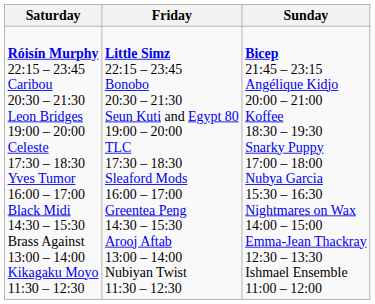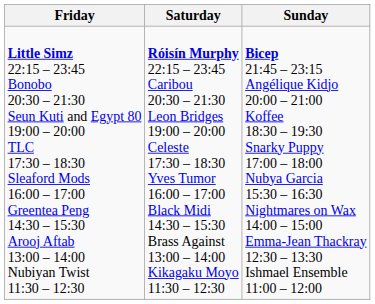columns swapped: (172, 15) <-> (53, 15)
